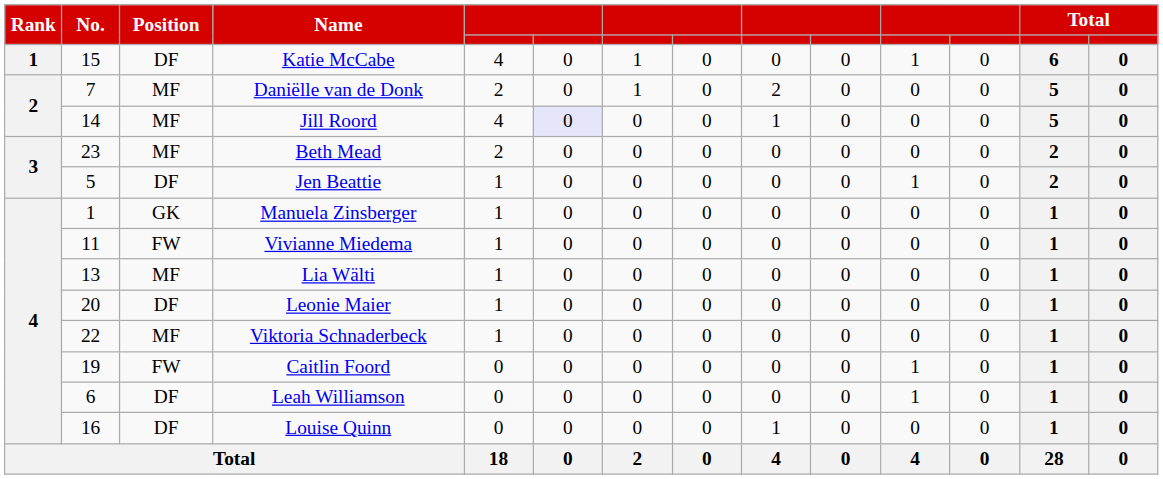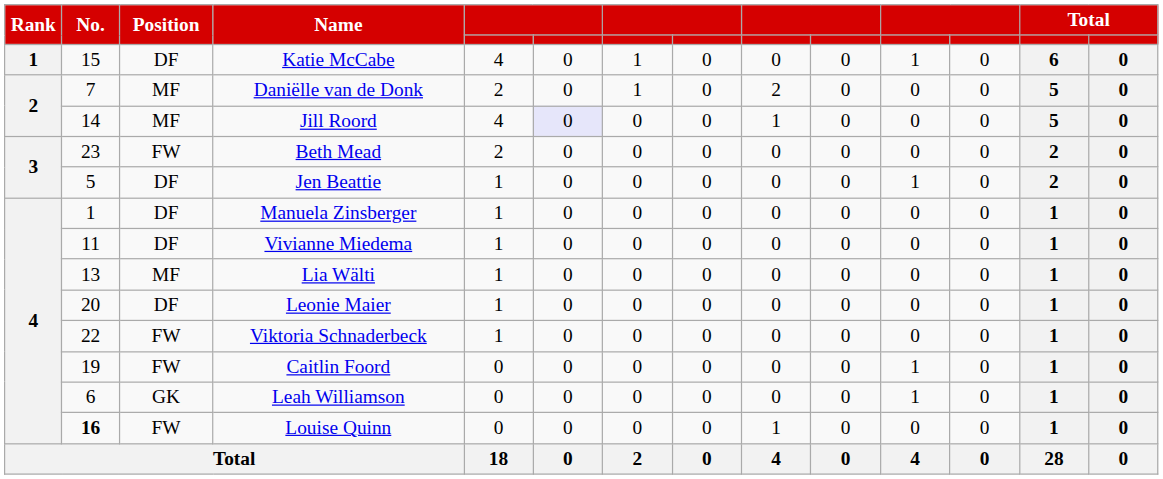(166, 151) MF -> (166, 151) FW
(166, 212) GK -> (166, 212) DF
(166, 243) FW -> (166, 243) DF
(166, 335) MF -> (166, 335) FW
(166, 397) DF -> (166, 397) GK
(91, 427) normal -> (91, 427) bold
(166, 427) DF -> (166, 427) FW
